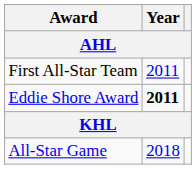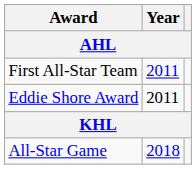(163, 97) bold -> (163, 97) normal
